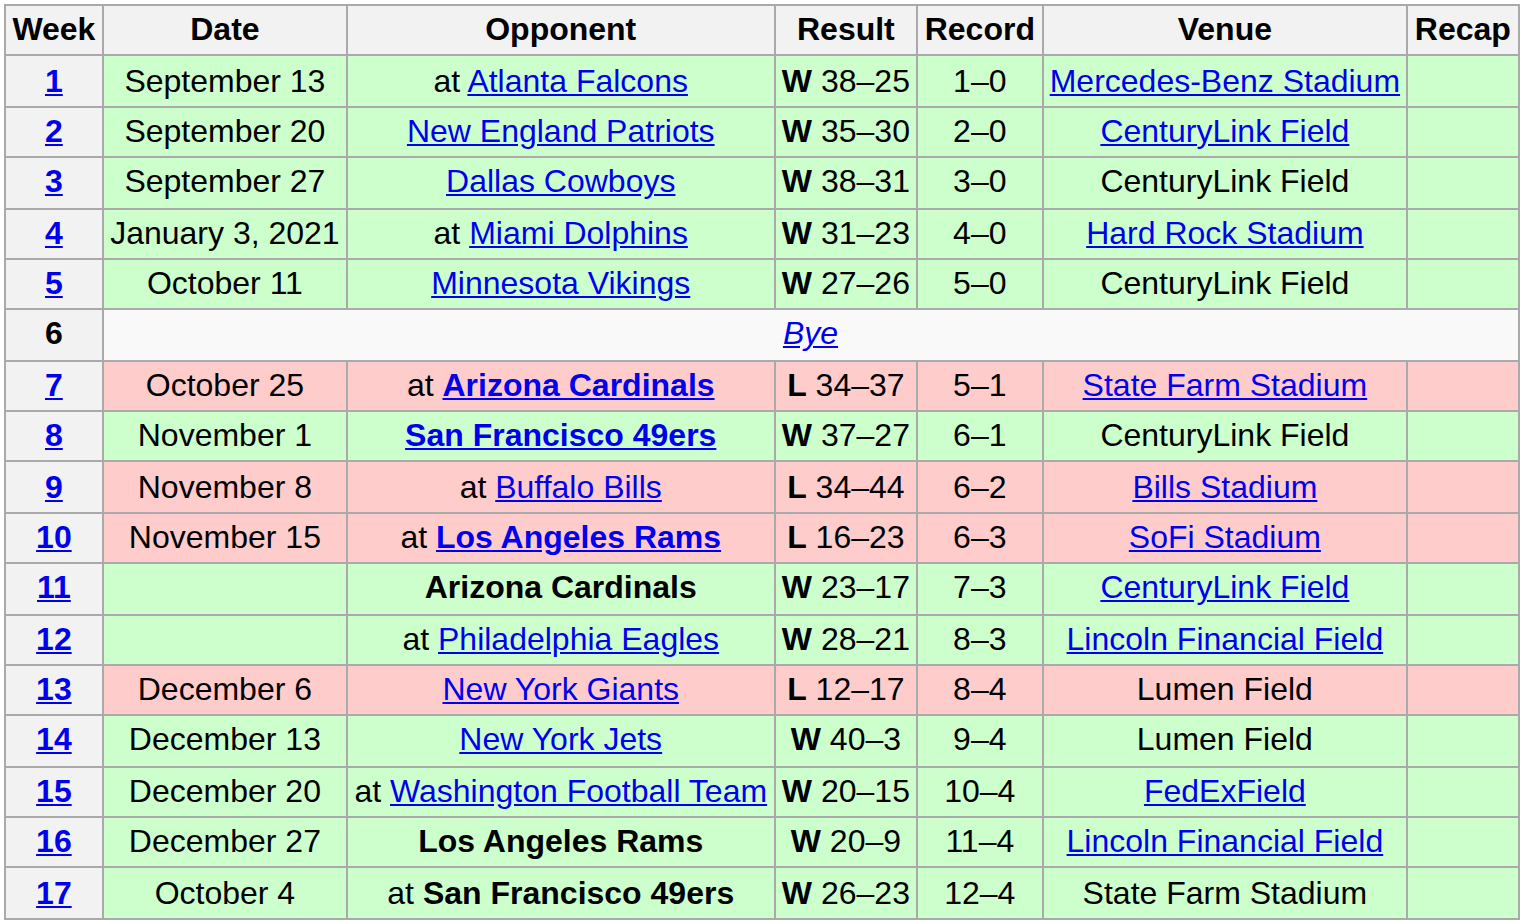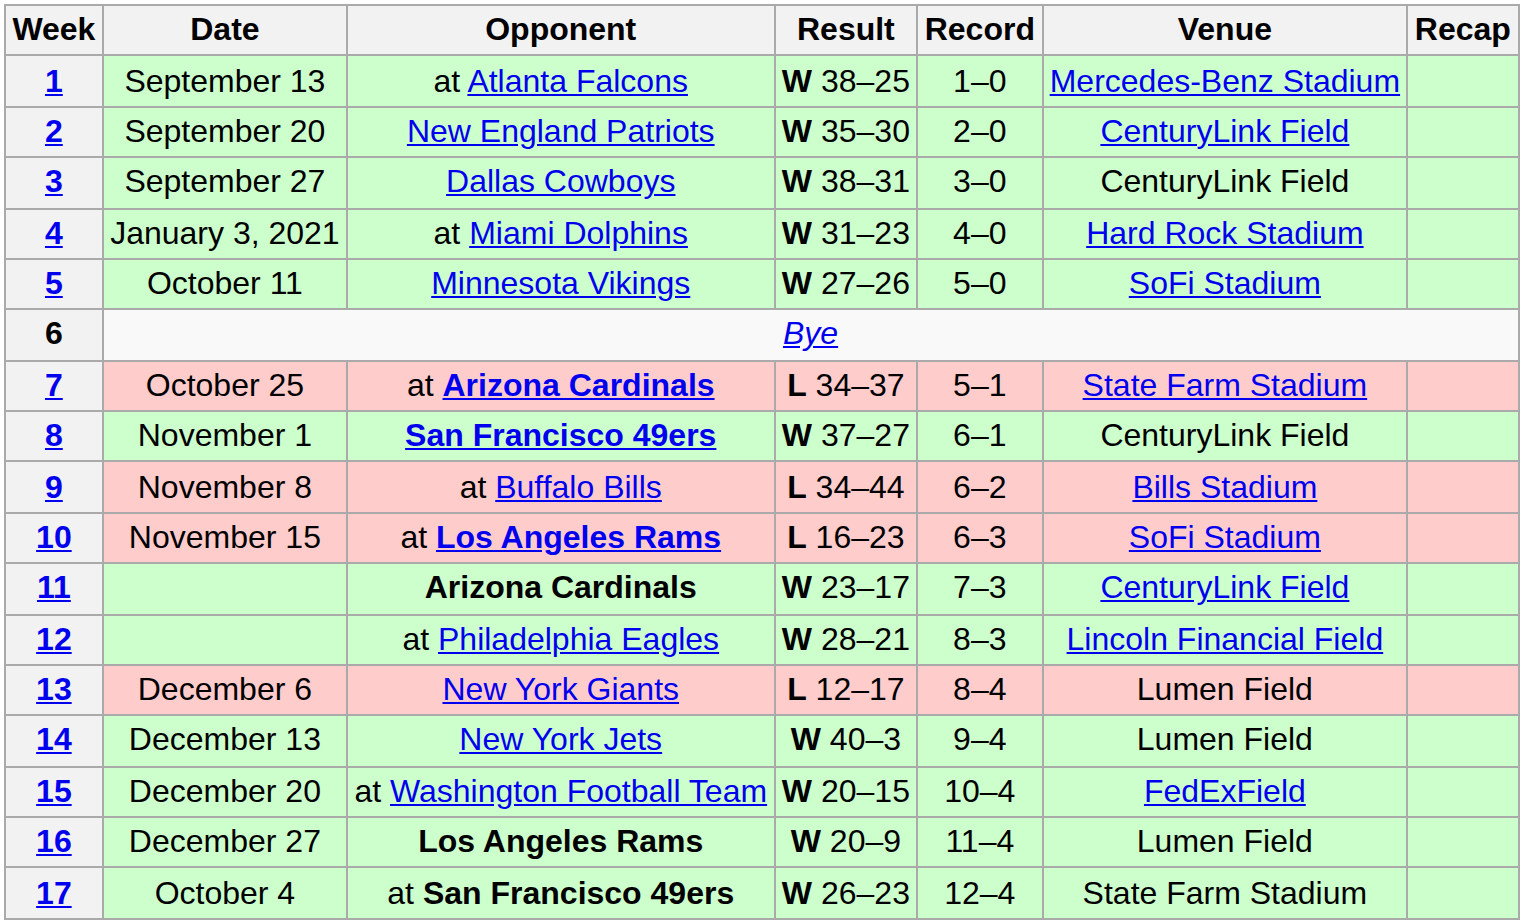(1225, 283) CenturyLink Field -> (1225, 283) SoFi Stadium
(1225, 841) Lincoln Financial Field -> (1225, 841) Lumen Field
